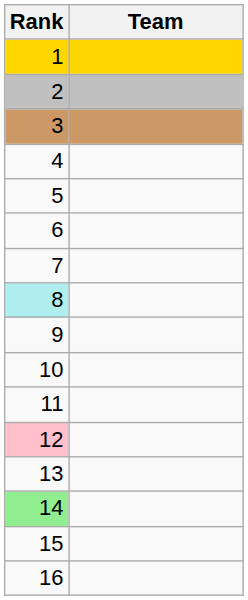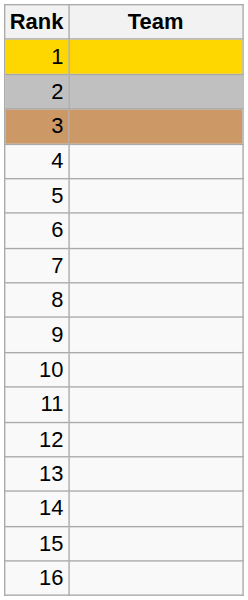(57, 299) paleturquoise background -> (57, 299) no background
(51, 439) pink background -> (51, 439) no background
(51, 508) lightgreen background -> (51, 508) no background
